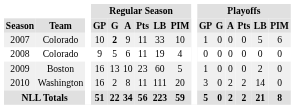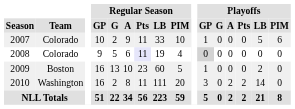(115, 40) bold -> (115, 40) normal
(143, 54) no background -> (143, 54) lavender background
(206, 54) no background -> (206, 54) lightgrey background
